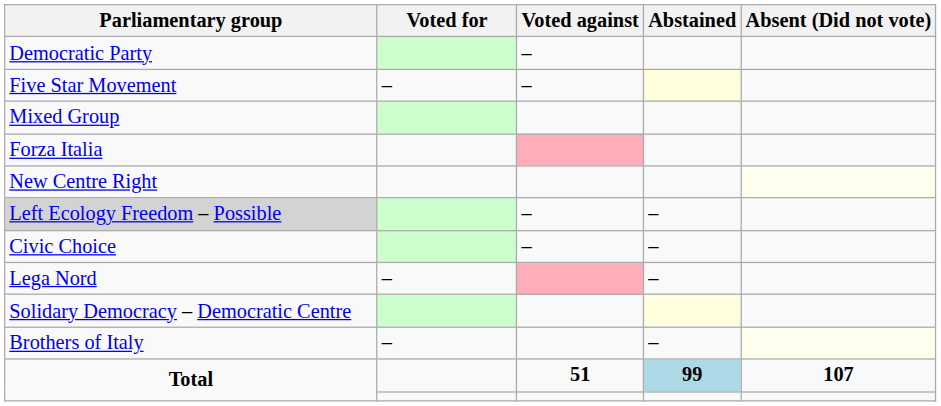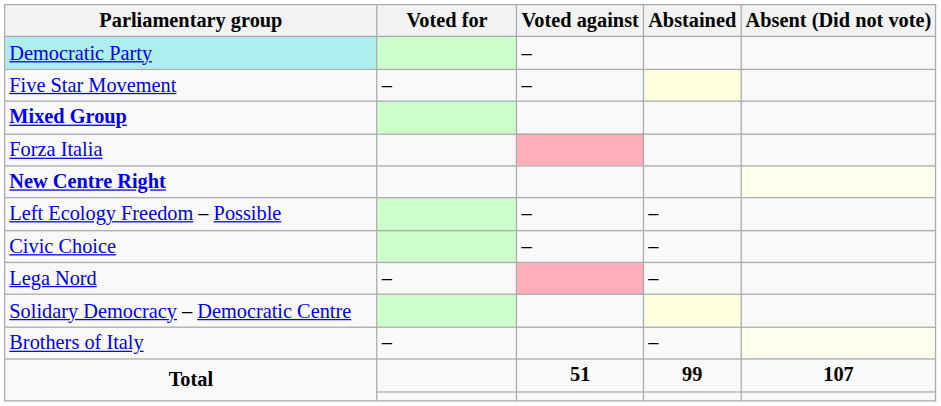(81, 52) no background -> (81, 52) paleturquoise background
(64, 117) normal -> (68, 117) bold
(83, 181) normal -> (88, 181) bold
(145, 213) lightgrey background -> (145, 213) no background
(692, 375) lightblue background -> (692, 375) no background
